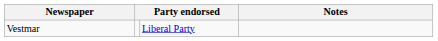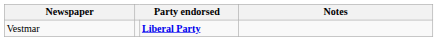(168, 28) normal -> (171, 28) bold
